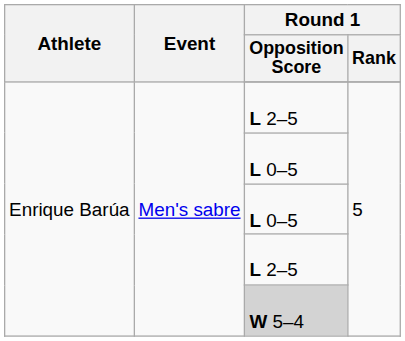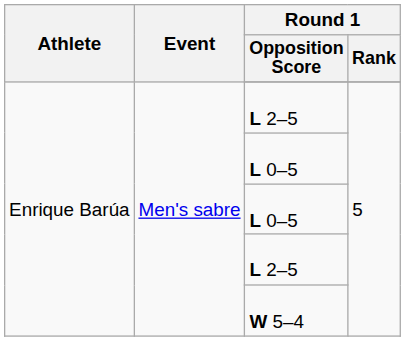(277, 322) lightgrey background -> (277, 322) no background
